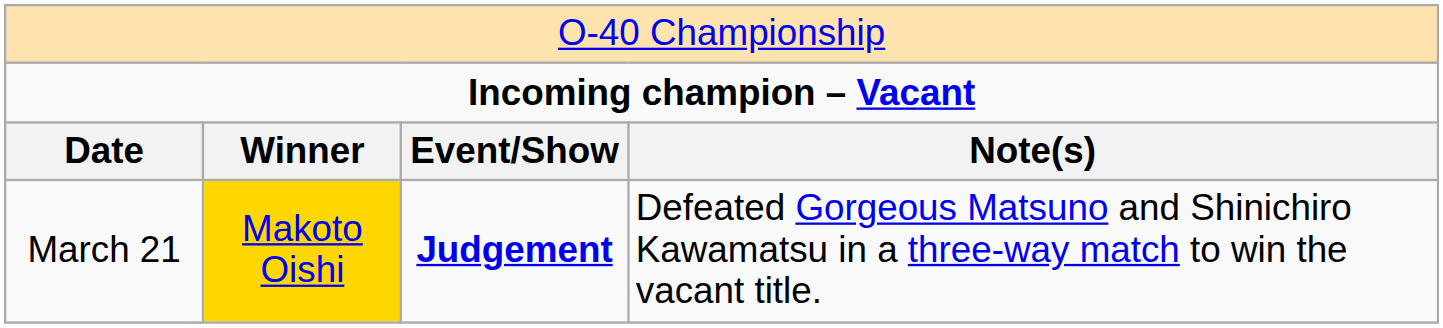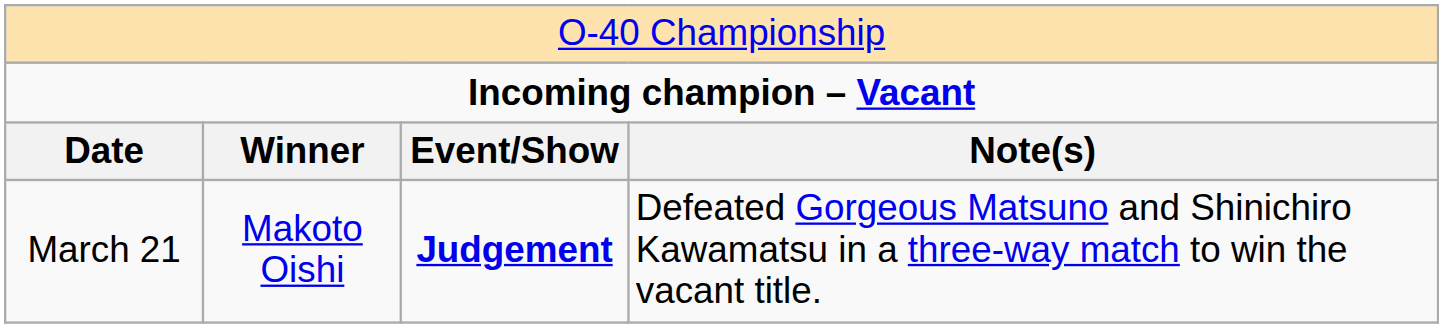(302, 250) gold background -> (302, 250) no background
